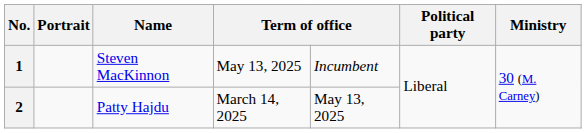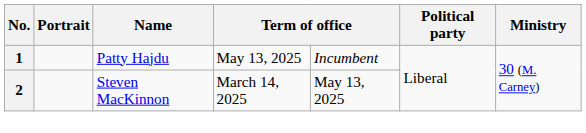(133, 66) Steven MacKinnon -> (133, 57) Patty Hajdu
(133, 107) Patty Hajdu -> (133, 90) Steven MacKinnon
